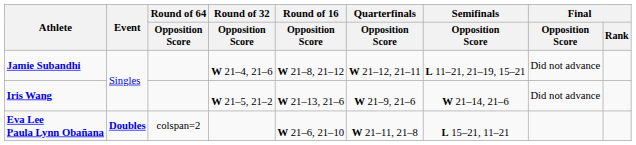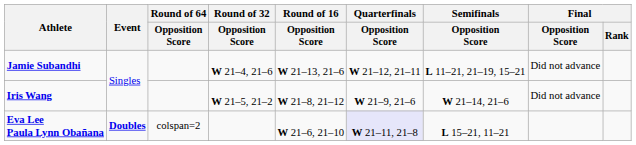(311, 72) W 21–8, 21–12 -> (311, 72) W 21–13, 21–6
(311, 102) W 21–13, 21–6 -> (311, 102) W 21–8, 21–12
(385, 132) no background -> (385, 132) lavender background
